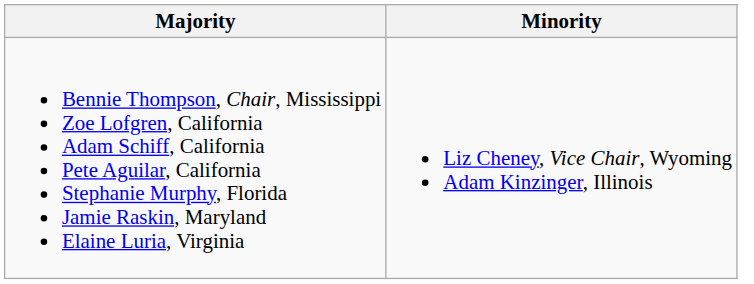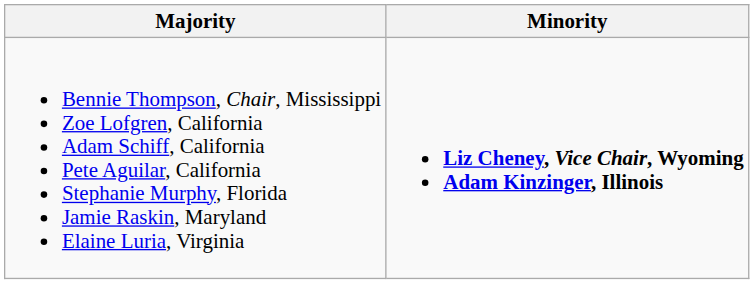(561, 170) normal -> (567, 170) bold
